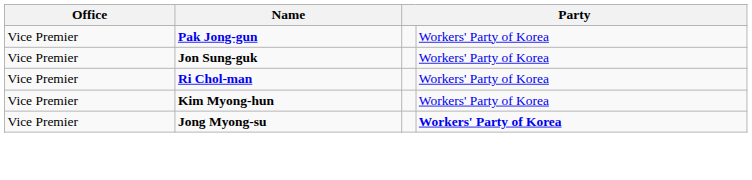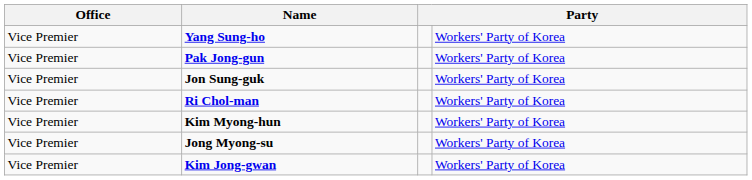+ row: (225, 36)
(490, 121) bold -> (500, 143) normal
+ row: (230, 164)
